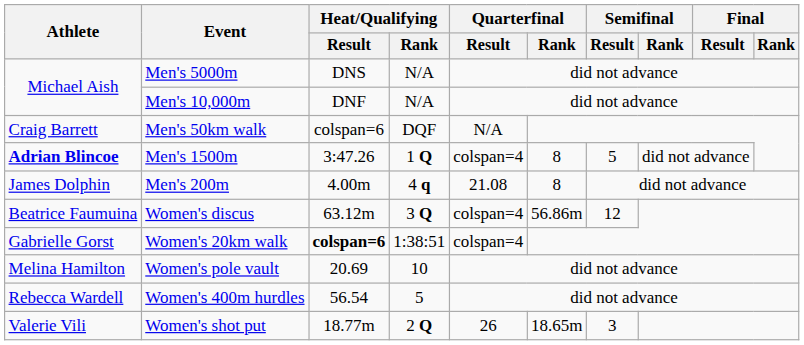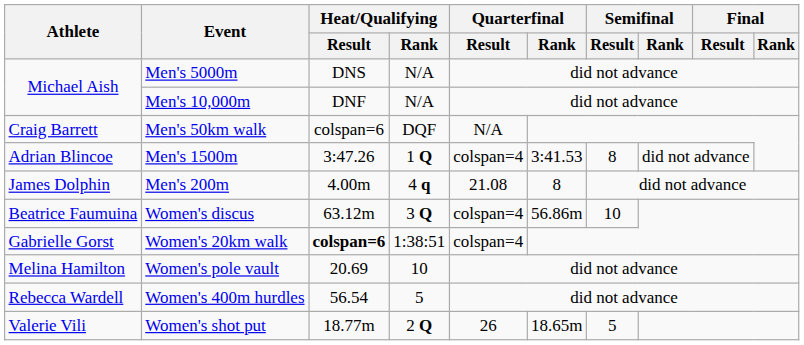(64, 157) bold -> (61, 157) normal
(557, 157) 8 -> (557, 157) 3:41.53
(612, 157) 5 -> (612, 157) 8
(612, 213) 12 -> (612, 213) 10
(612, 325) 3 -> (612, 325) 5
